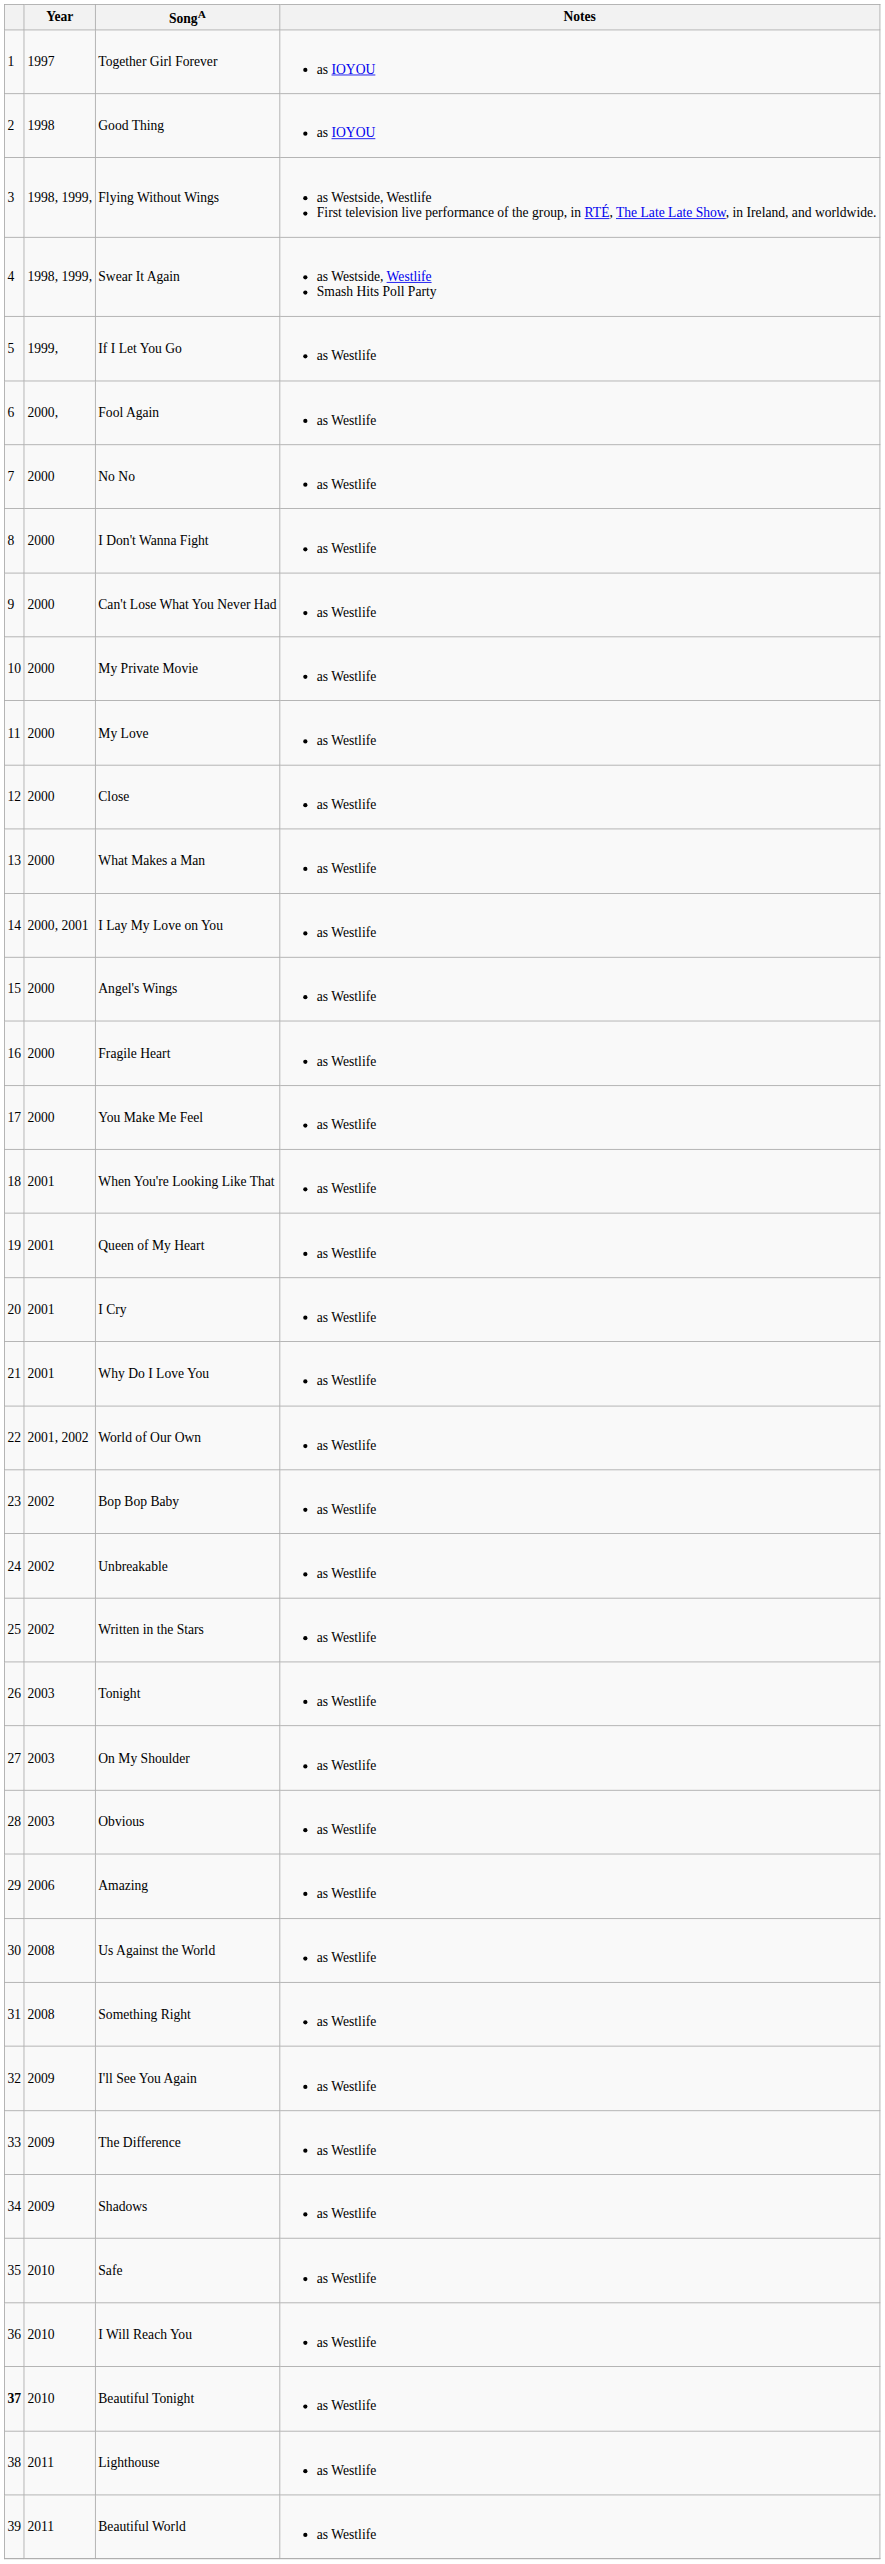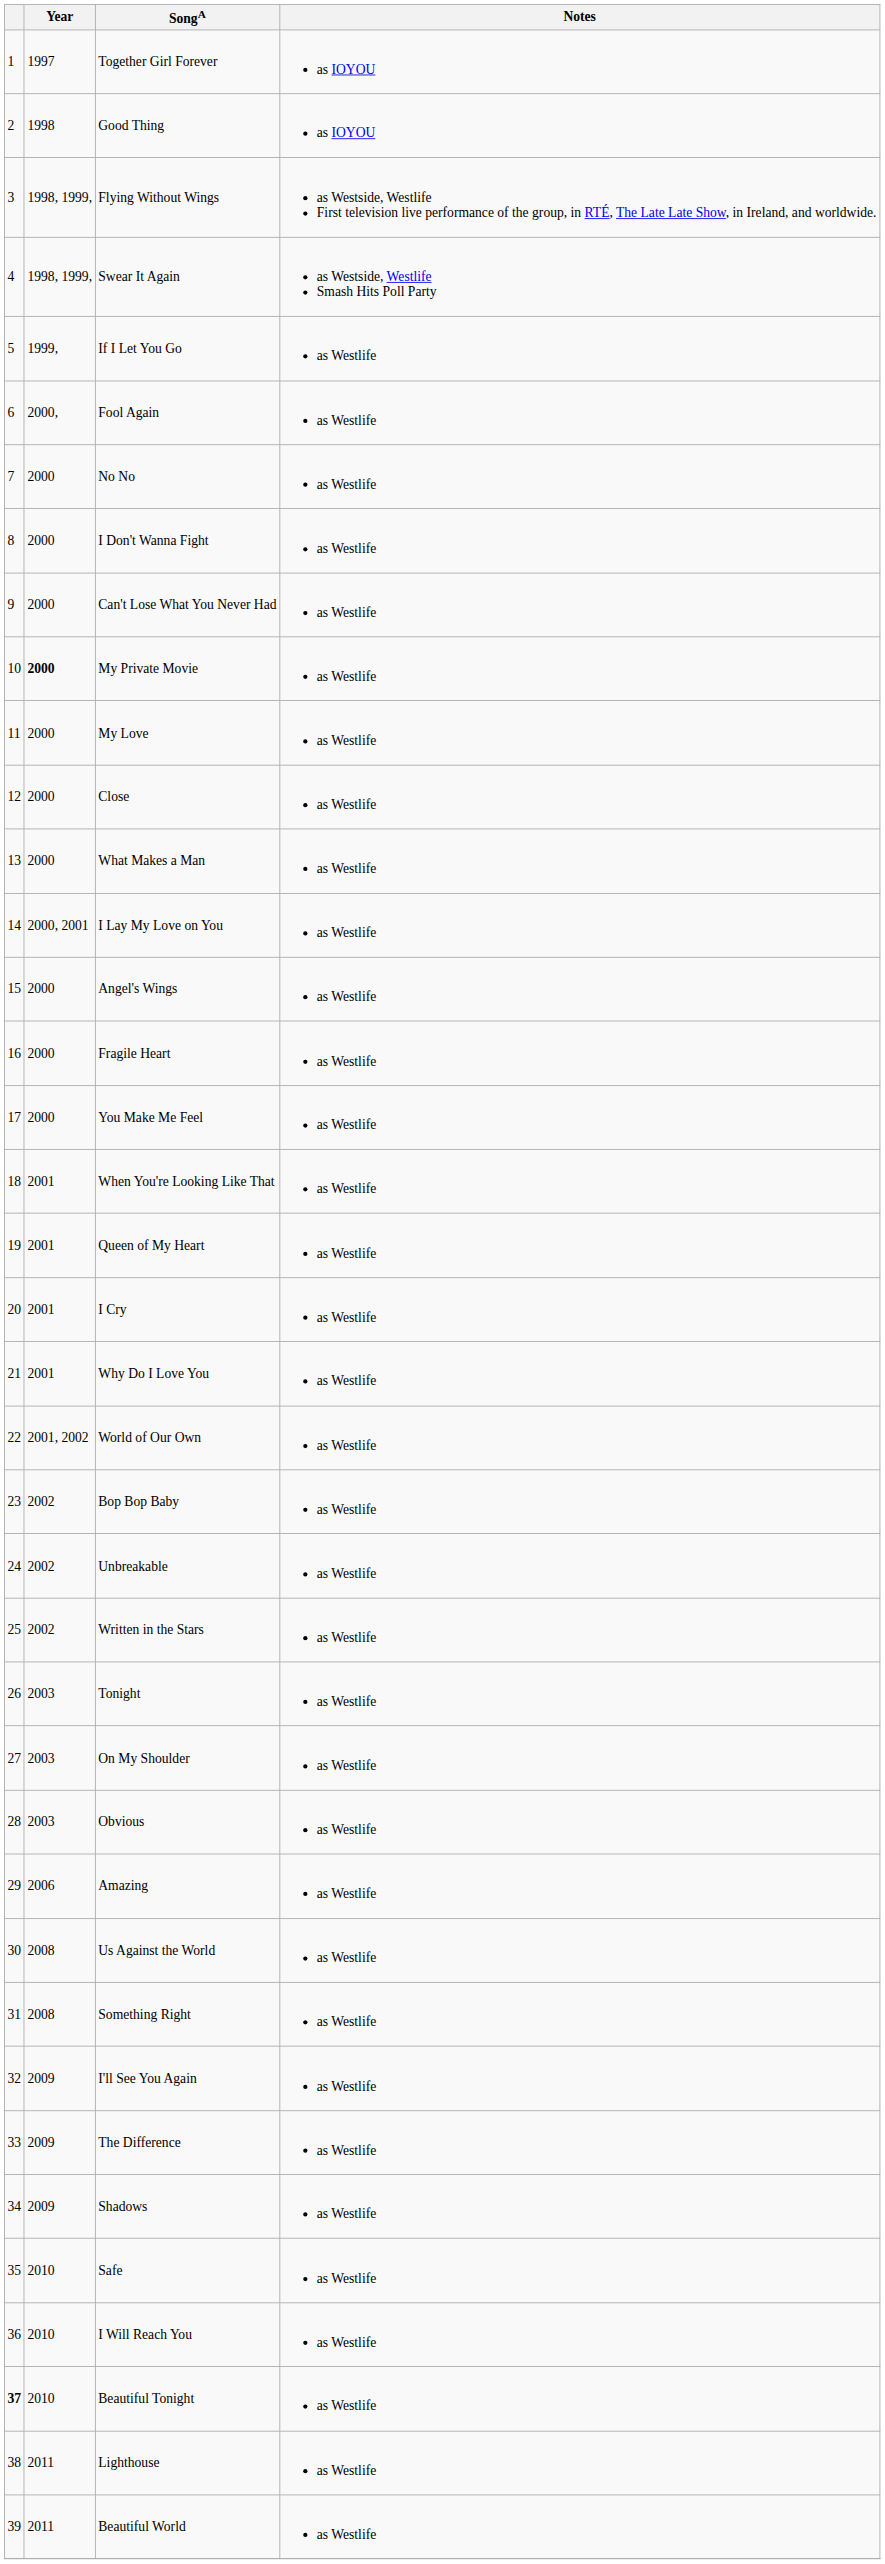(41, 669) normal -> (41, 669) bold
